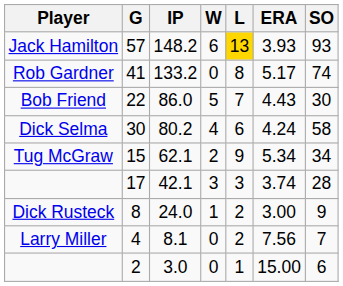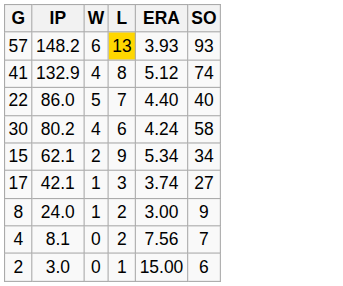- column: (63, 18)
(175, 73) 133.2 -> (58, 73) 132.9
(213, 73) 0 -> (96, 73) 4
(279, 73) 5.17 -> (161, 73) 5.12
(279, 101) 4.43 -> (161, 101) 4.40
(321, 101) 30 -> (204, 101) 40
(213, 184) 3 -> (96, 184) 1
(321, 184) 28 -> (204, 184) 27
